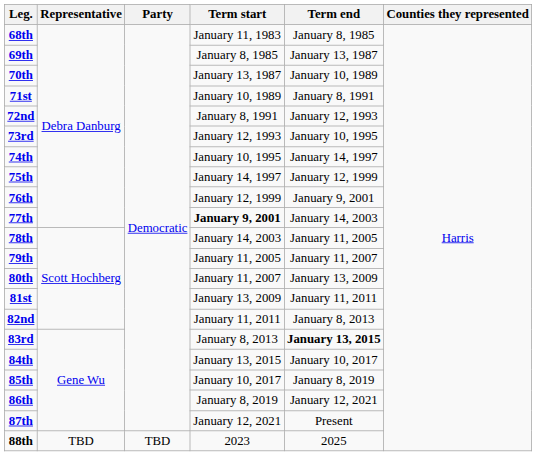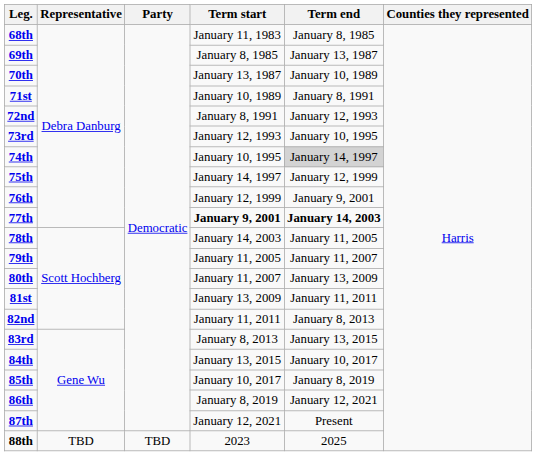(334, 156) no background -> (334, 156) lightgrey background
(334, 217) normal -> (334, 217) bold
(334, 339) bold -> (334, 339) normal
